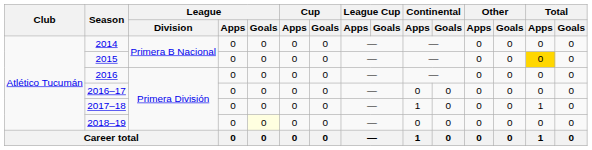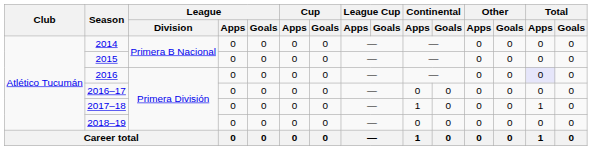(540, 59) gold background -> (540, 59) no background
(540, 75) no background -> (540, 75) lavender background
(264, 122) lightyellow background -> (264, 122) no background
